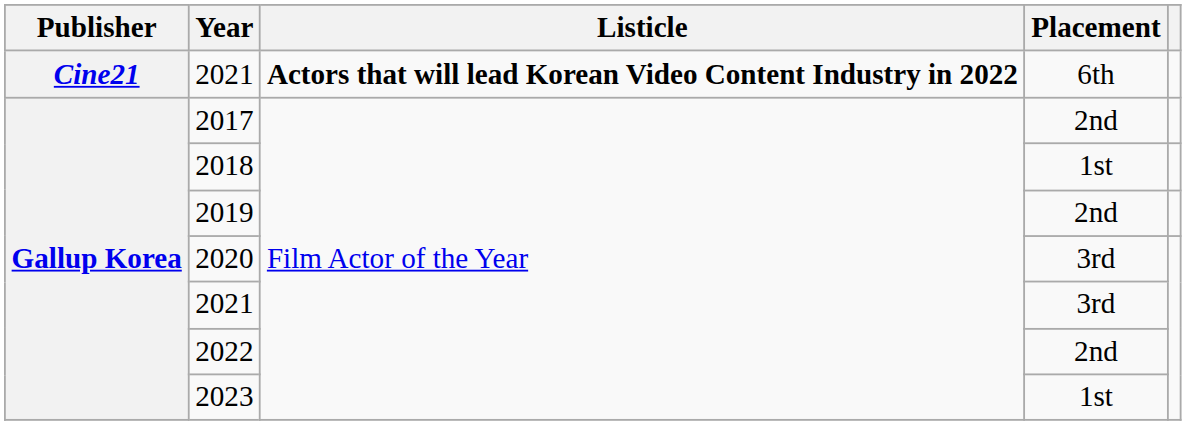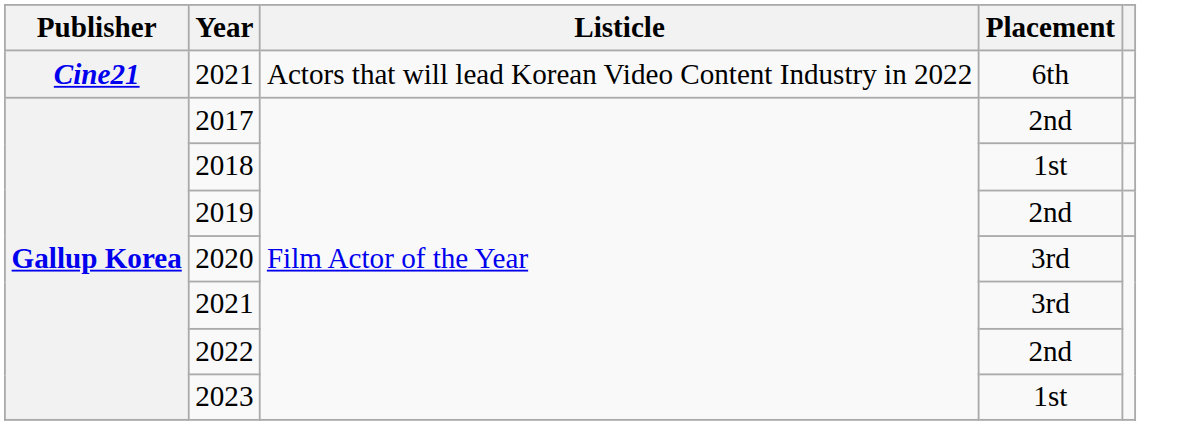(642, 73) bold -> (620, 73) normal
